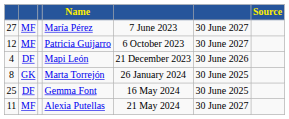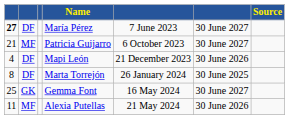(12, 28) normal -> (12, 28) bold
(28, 28) MF -> (28, 28) DF
(12, 43) 12 -> (12, 43) 21
(28, 75) GK -> (28, 75) DF
(28, 91) DF -> (28, 91) GK
(222, 91) 30 June 2025 -> (222, 91) 30 June 2027
(222, 106) 30 June 2027 -> (222, 106) 30 June 2026
